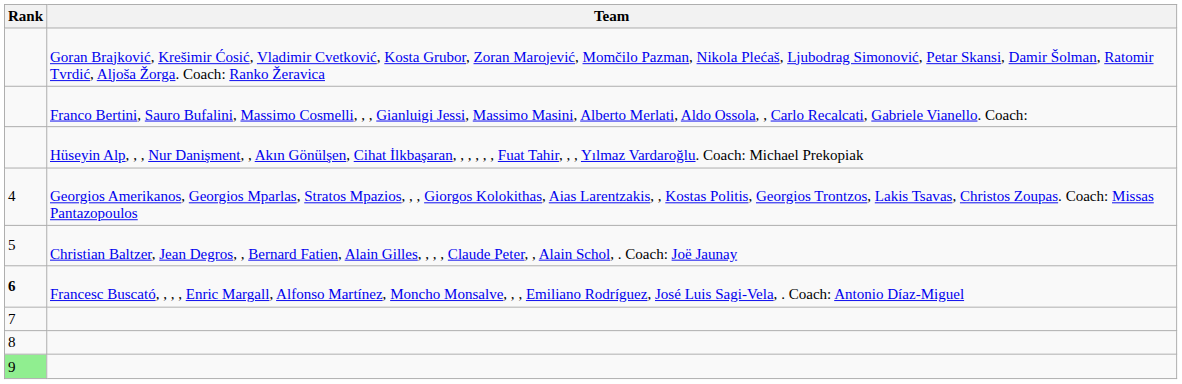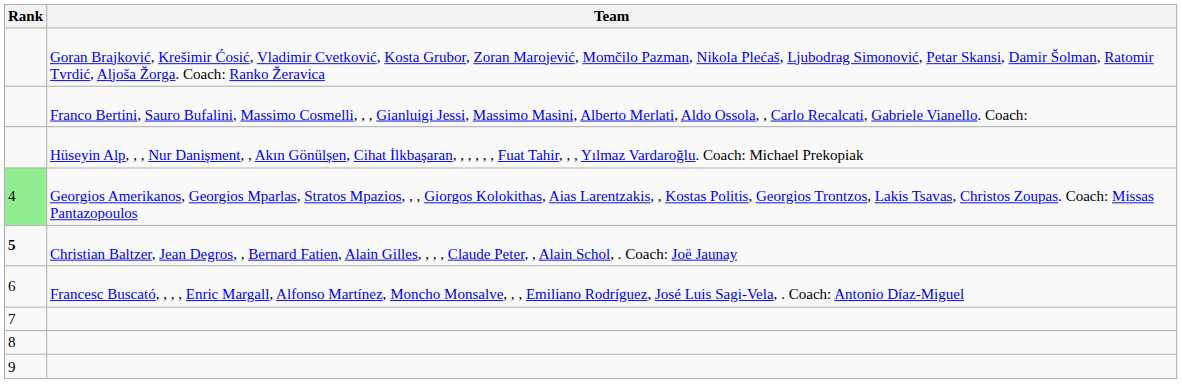(12, 196) no background -> (12, 196) lightgreen background
(12, 245) normal -> (12, 245) bold
(12, 286) bold -> (12, 286) normal
(12, 366) lightgreen background -> (12, 366) no background
